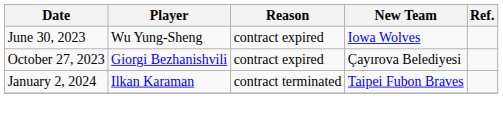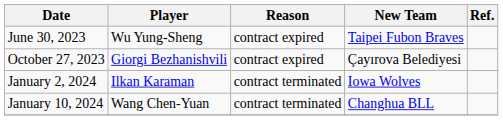(384, 37) Iowa Wolves -> (406, 37) Taipei Fubon Braves
(406, 81) Taipei Fubon Braves -> (384, 81) Iowa Wolves
+ row: (55, 103)
